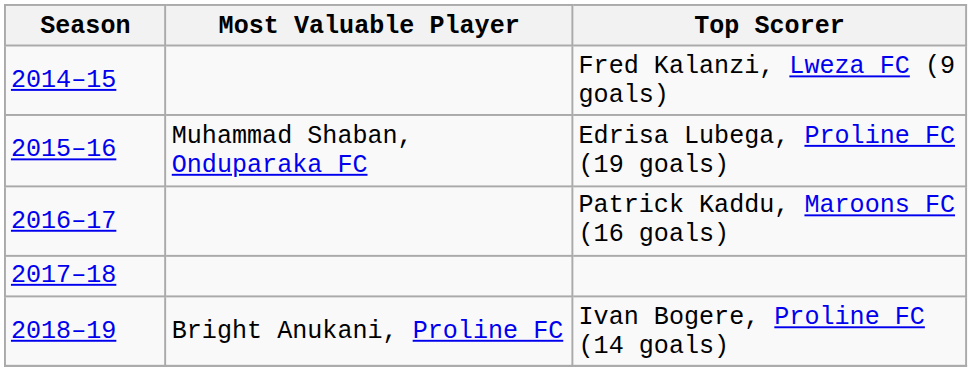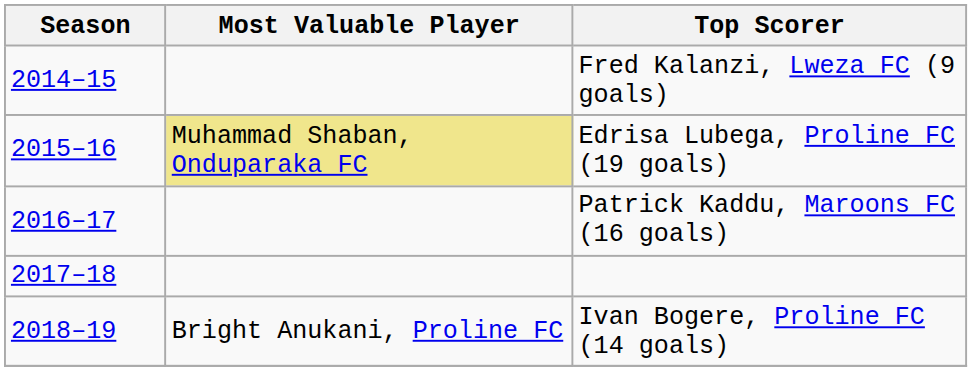(292, 151) no background -> (292, 151) khaki background
